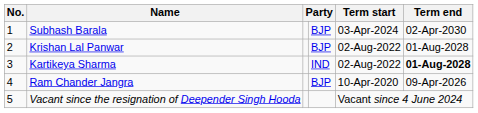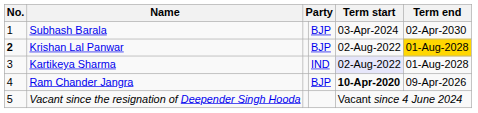(10, 47) normal -> (10, 47) bold
(437, 47) no background -> (437, 47) gold background
(369, 64) no background -> (369, 64) lavender background
(438, 64) bold -> (437, 64) normal
(368, 82) normal -> (369, 82) bold
